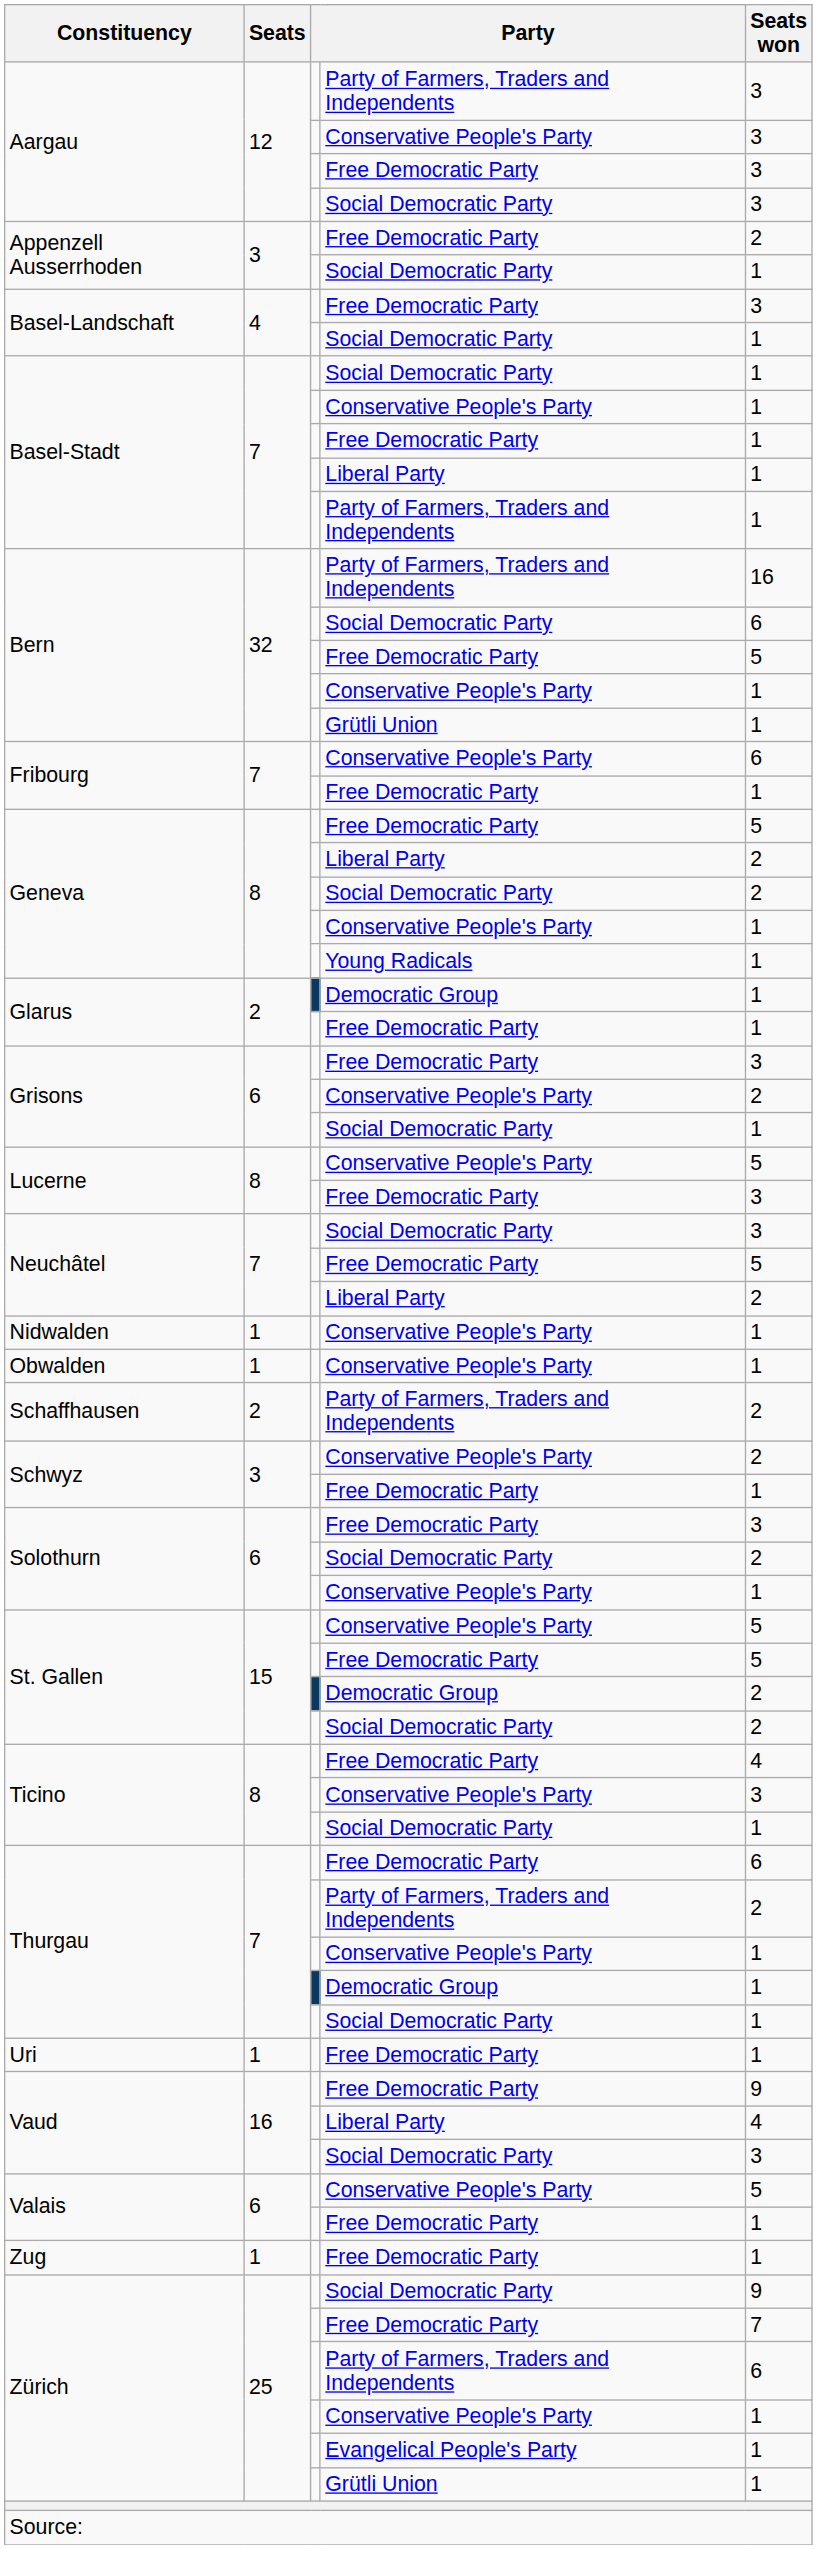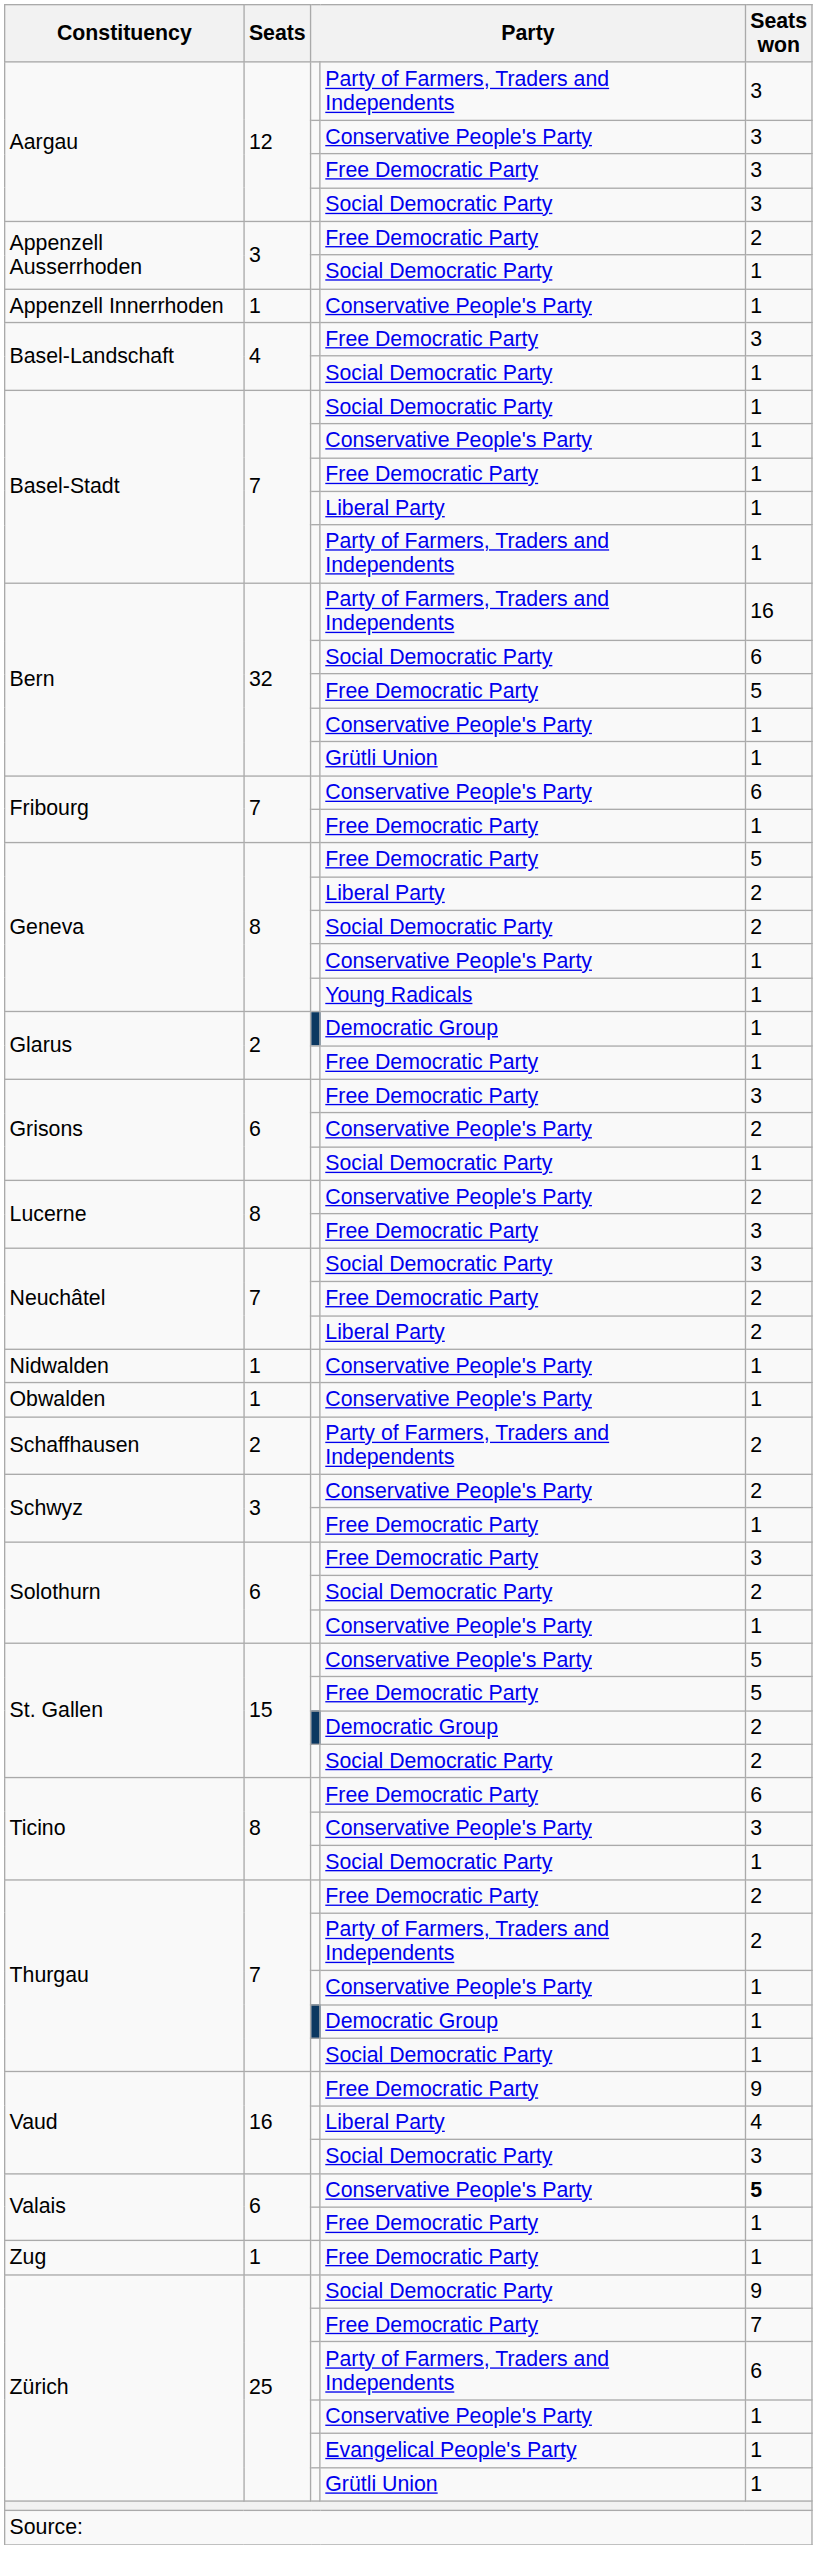+ row: (117, 305)
(756, 1163) 5 -> (756, 1197) 2
(756, 1264) 5 -> (756, 1298) 2
(756, 1761) 4 -> (756, 1794) 6
(756, 1862) 6 -> (756, 1896) 2
- row: (23, 2054)
(756, 2189) normal -> (756, 2189) bold
